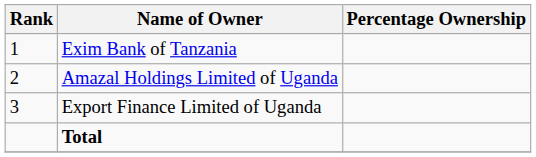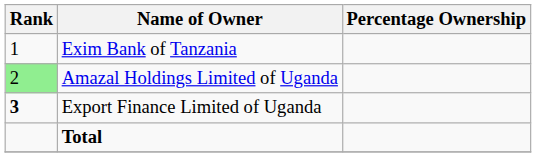(14, 78) no background -> (14, 78) lightgreen background
(14, 107) normal -> (14, 107) bold
